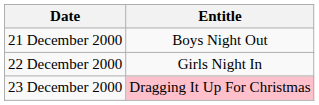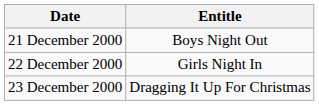(220, 87) pink background -> (220, 87) no background
